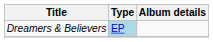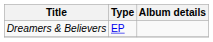(118, 28) lightblue background -> (118, 28) no background
